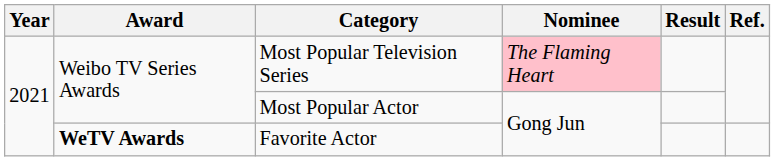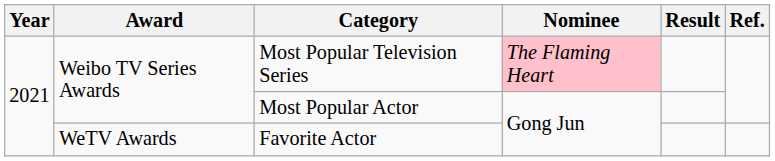(122, 139) bold -> (118, 139) normal
